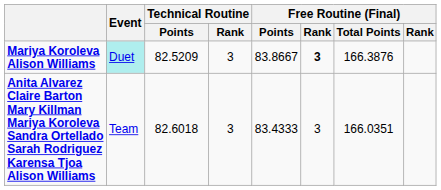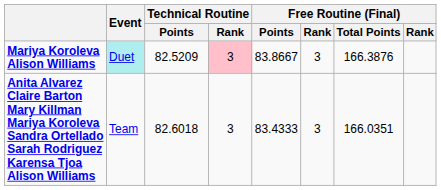(230, 58) no background -> (230, 58) pink background
(317, 58) bold -> (317, 58) normal
